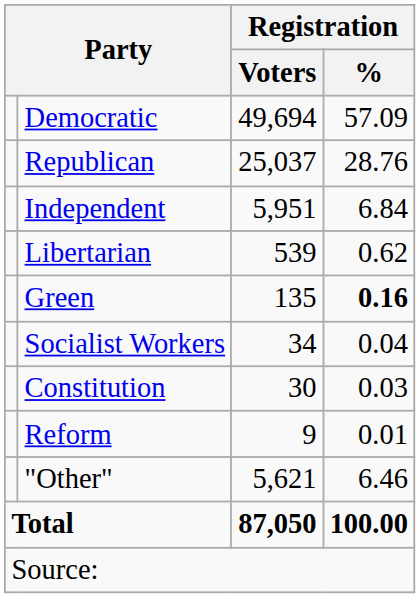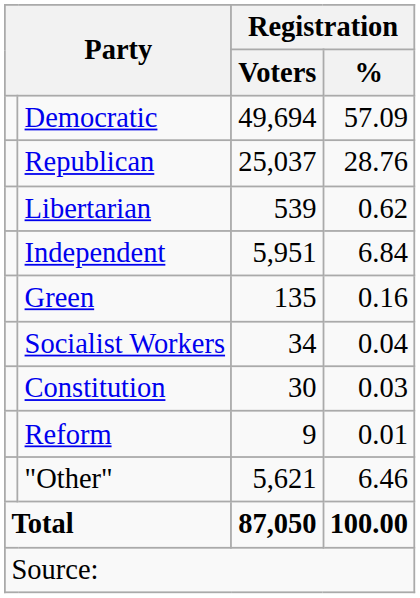rows swapped: (95, 207) <-> (88, 252)
(383, 298) bold -> (383, 298) normal
